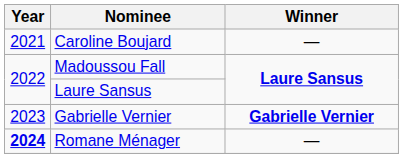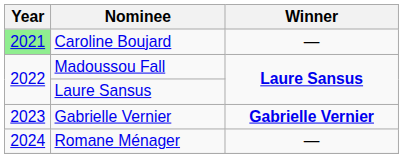(28, 41) no background -> (28, 41) lightgreen background
(28, 141) bold -> (28, 141) normal
